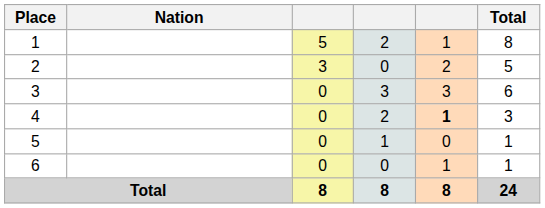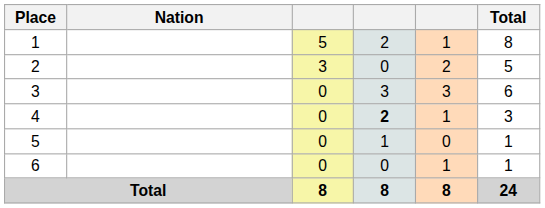(385, 117) normal -> (385, 117) bold
(446, 117) bold -> (446, 117) normal
